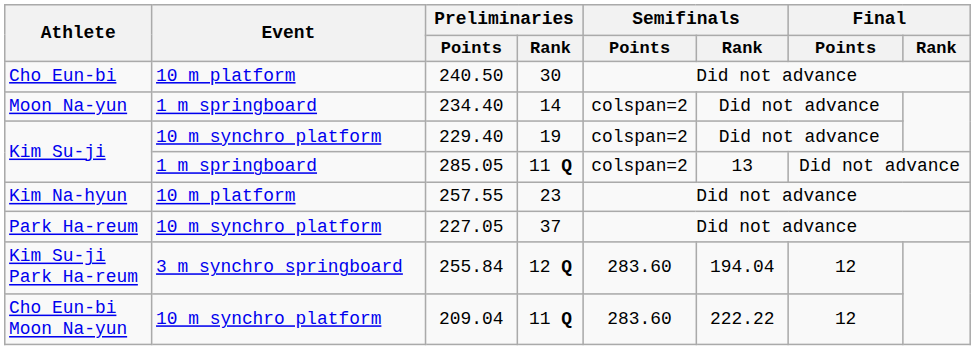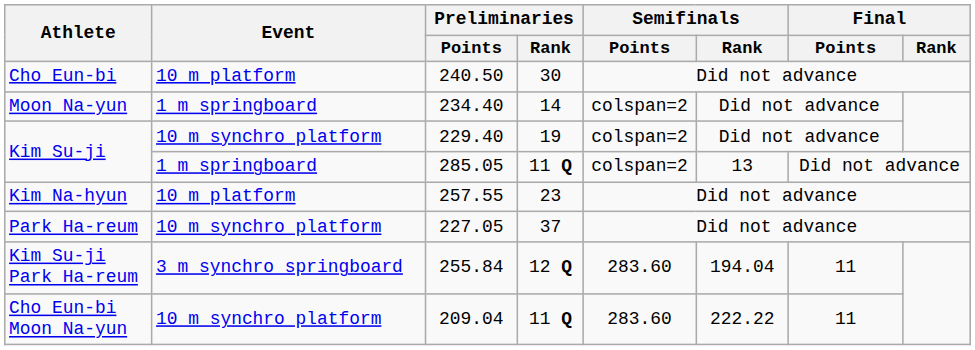(846, 267) 12 -> (846, 267) 11
(846, 319) 12 -> (846, 319) 11
